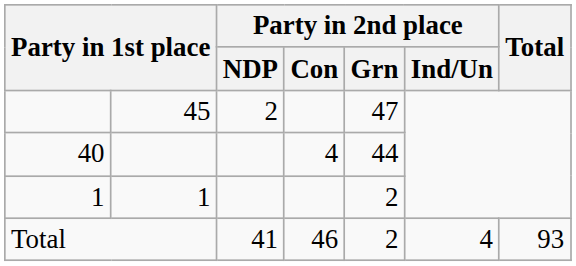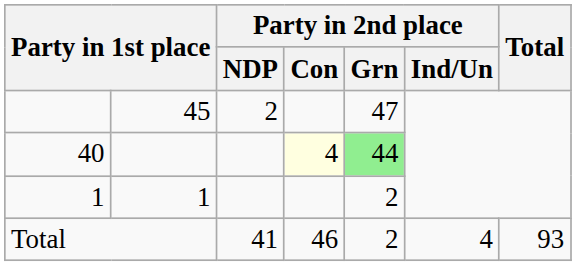(331, 153) no background -> (331, 153) lightyellow background
(385, 153) no background -> (385, 153) lightgreen background
